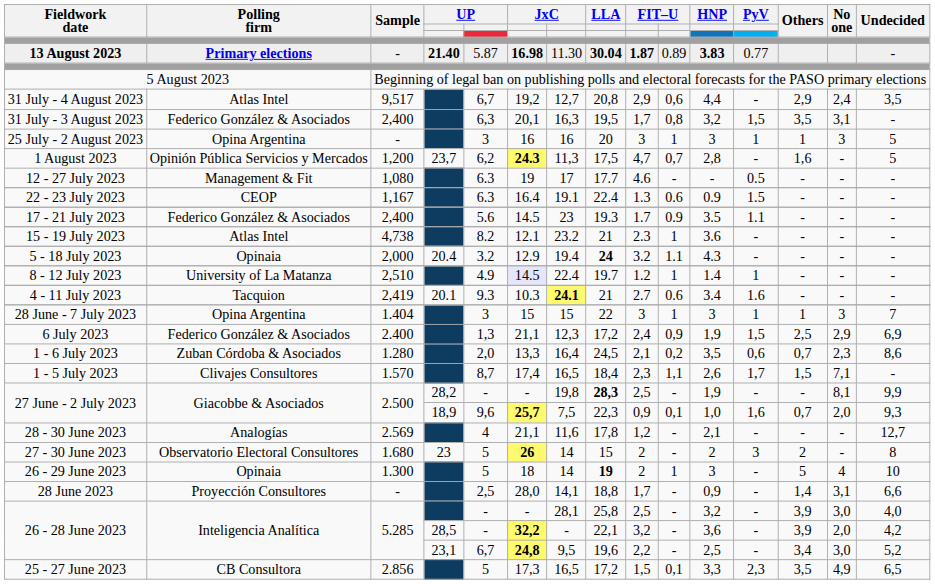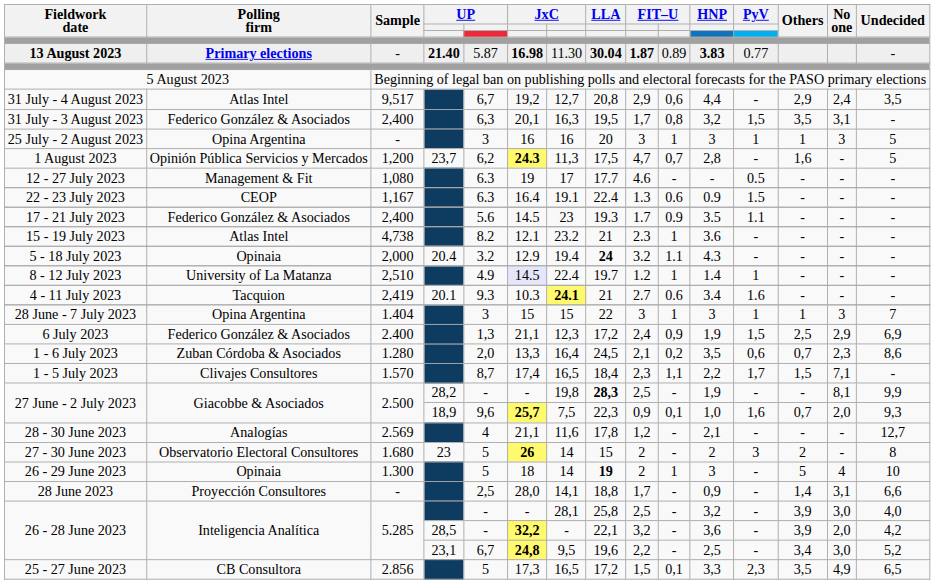(712, 373) 2,6 -> (712, 373) 2,2
